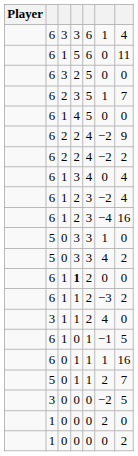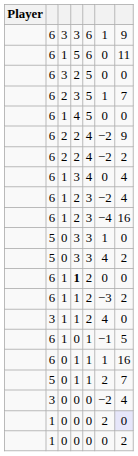(124, 34) 4 -> (124, 34) 9
(124, 400) 5 -> (124, 400) 4
(124, 420) no background -> (124, 420) lavender background
